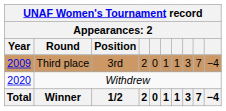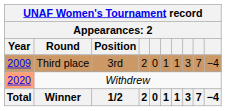(19, 81) no background -> (19, 81) lightsalmon background
